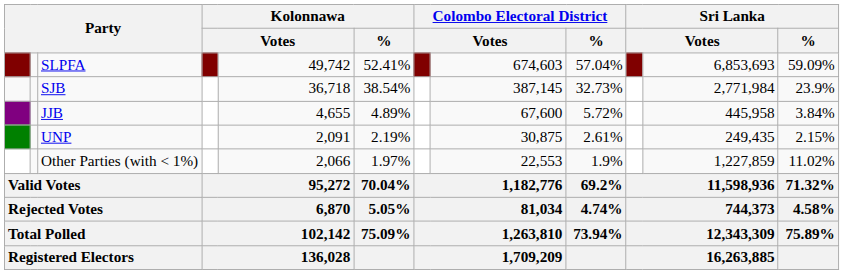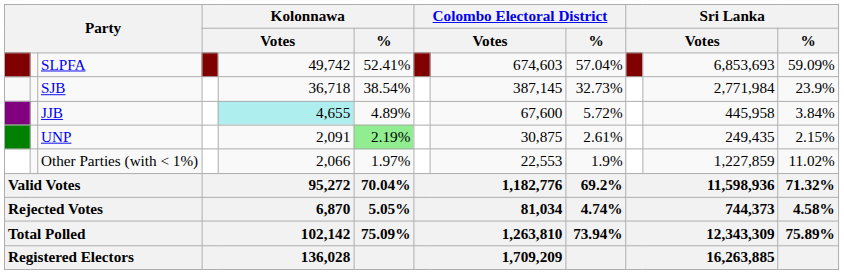(333, 112) no background -> (333, 112) paleturquoise background
(391, 137) no background -> (391, 137) lightgreen background
